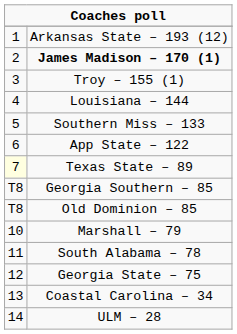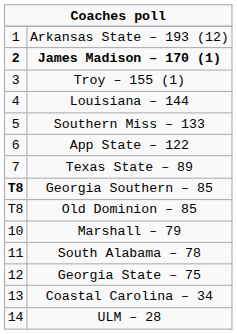(16, 59) normal -> (16, 59) bold
(16, 167) lightyellow background -> (16, 167) no background
(16, 188) normal -> (16, 188) bold
